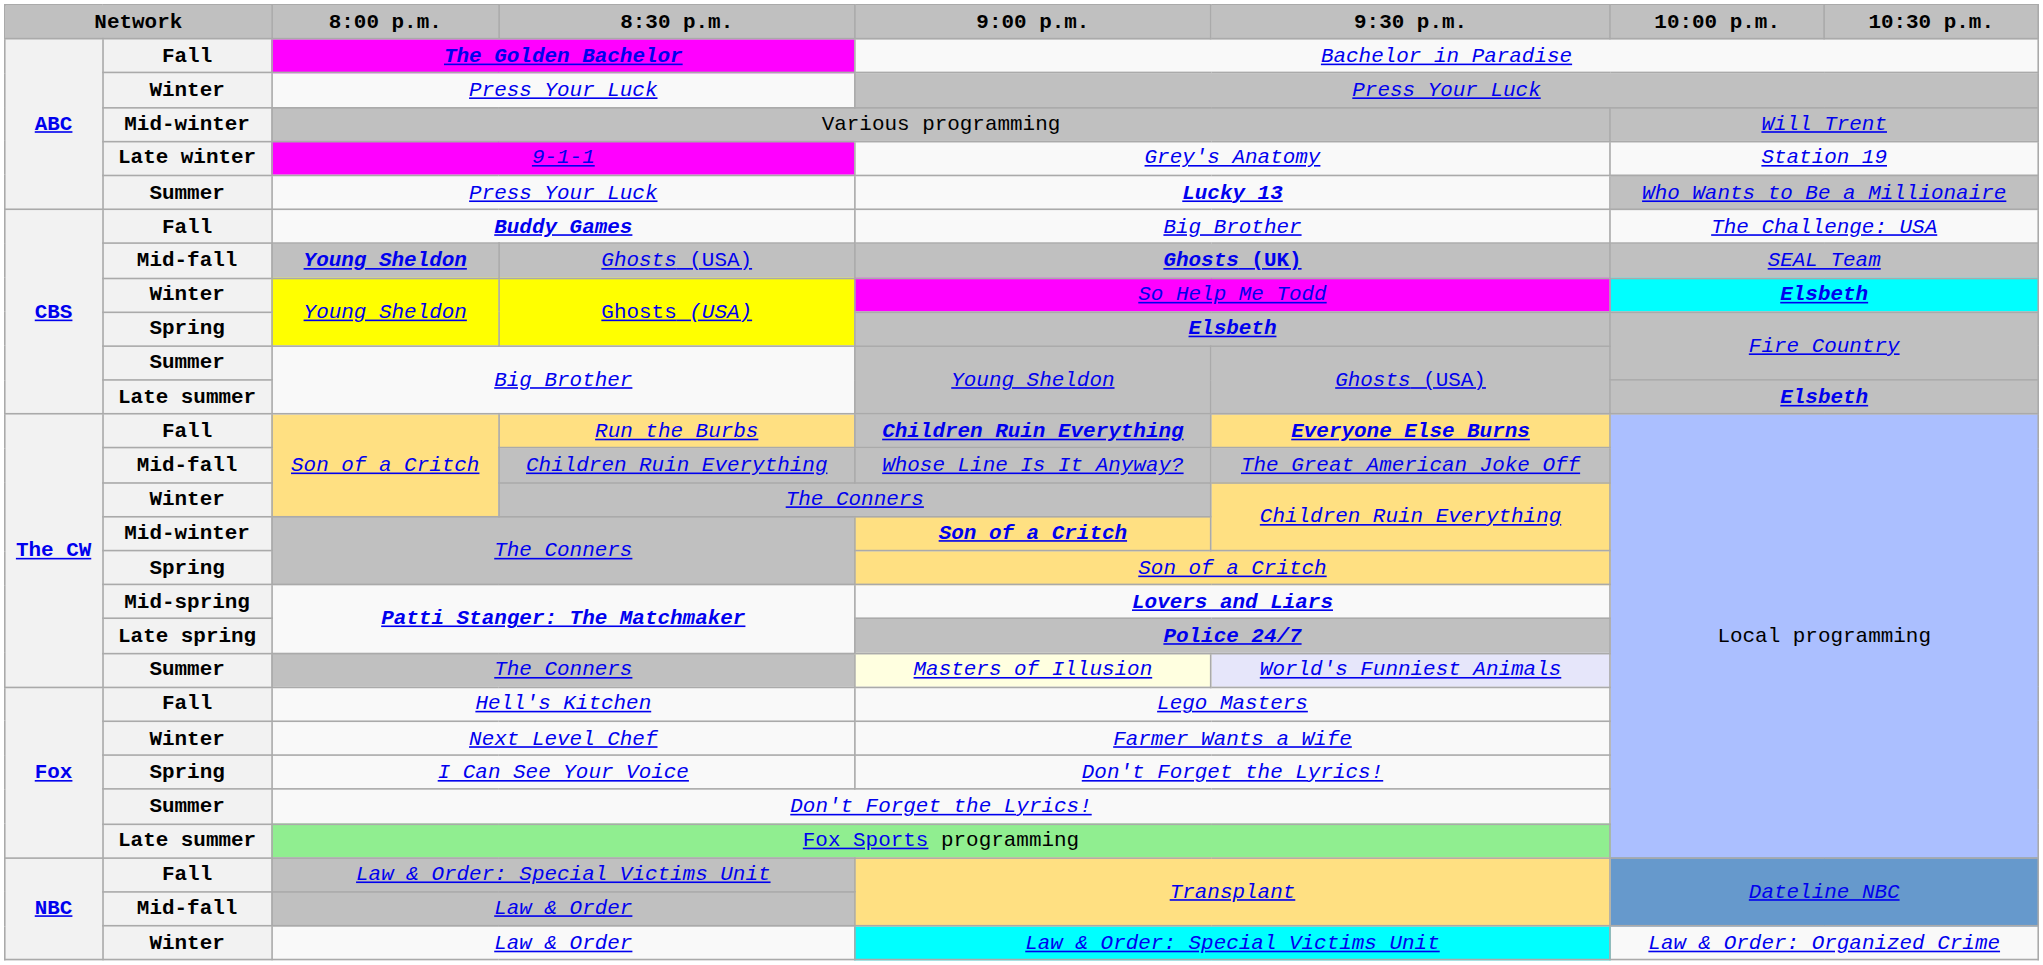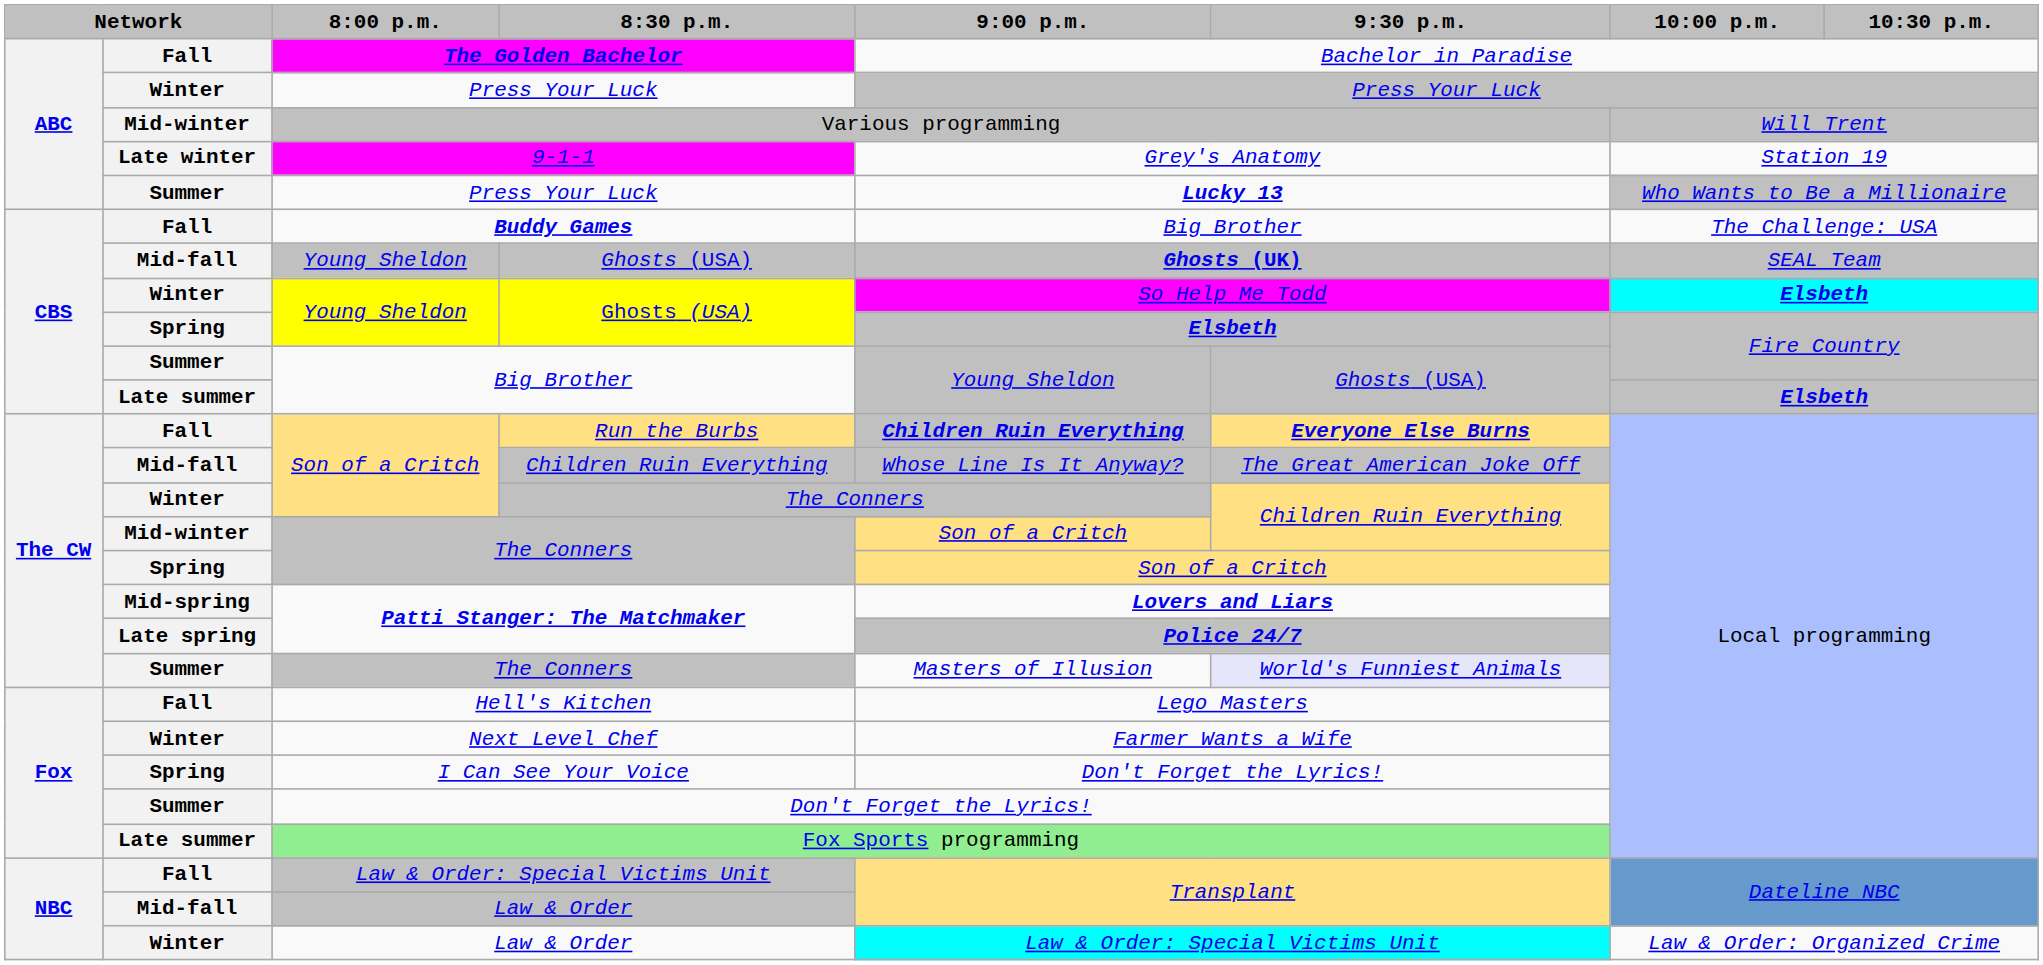(385, 261) bold -> (385, 261) normal
(1033, 534) bold -> (1033, 534) normal
(1033, 670) lightyellow background -> (1033, 670) no background
